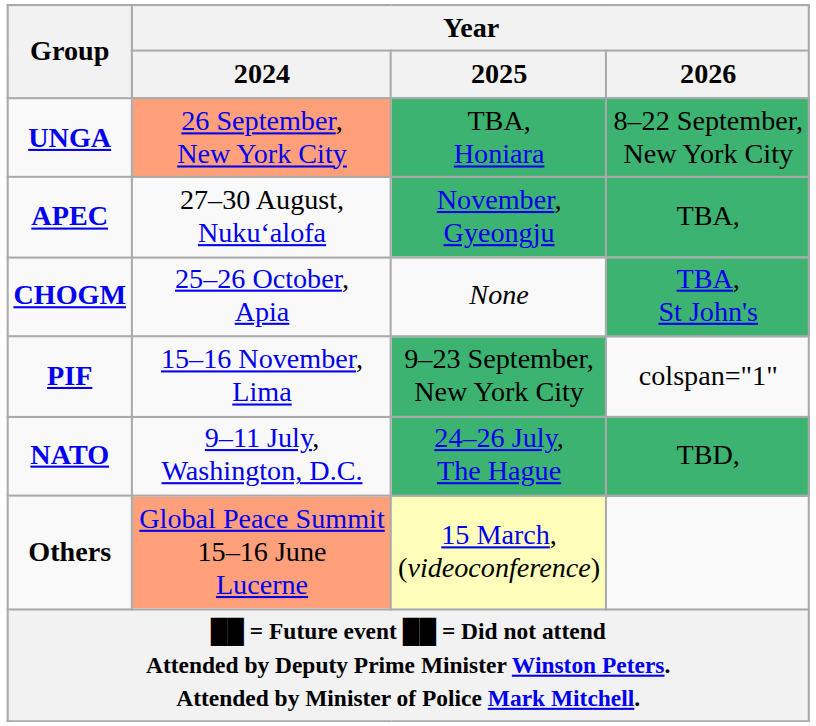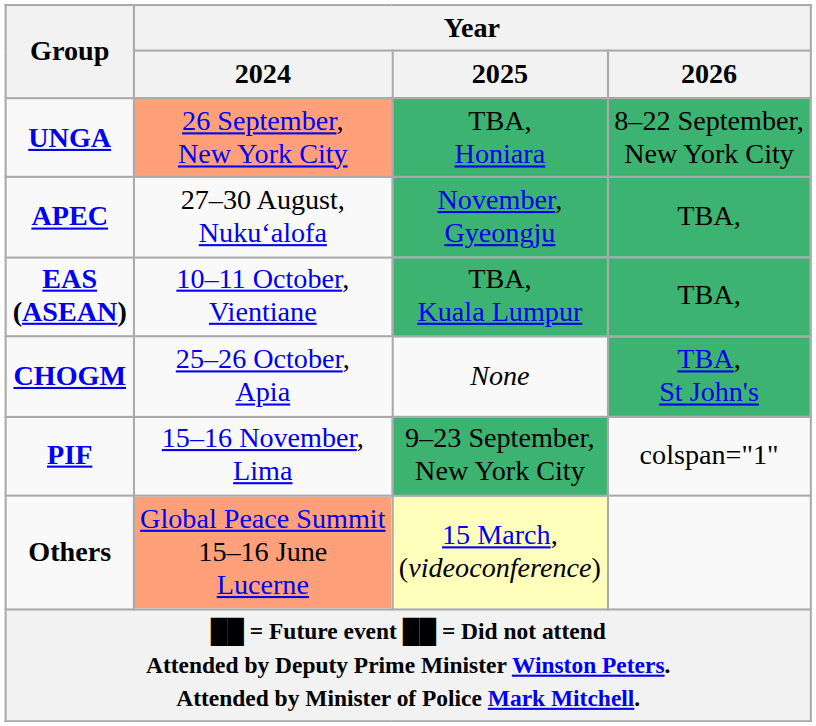+ row: (70, 295)
- row: (70, 455)
